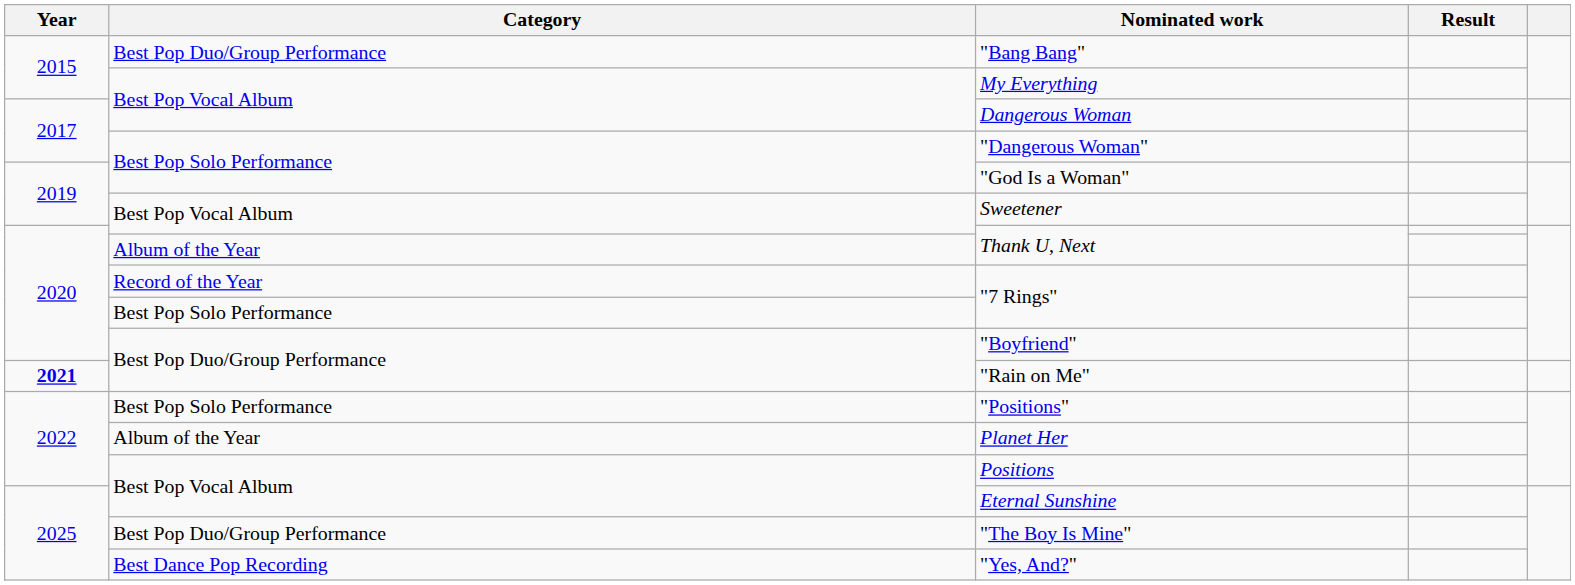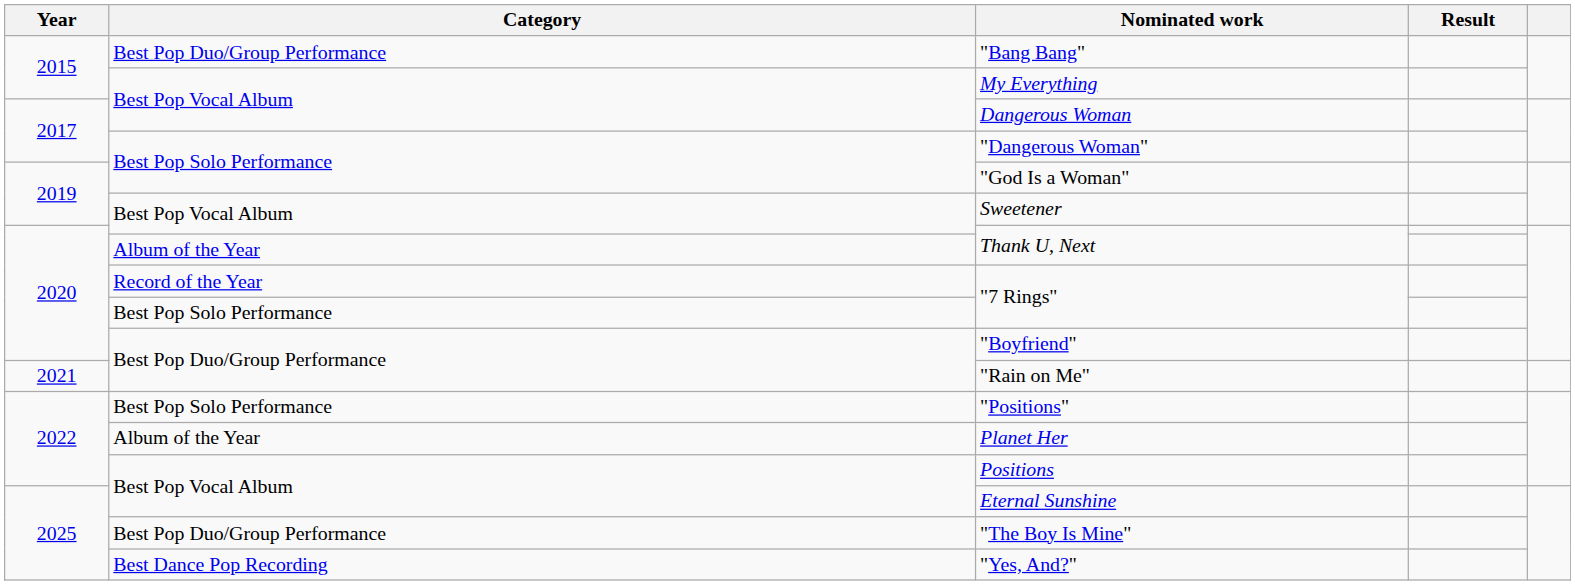(57, 375) bold -> (57, 375) normal
